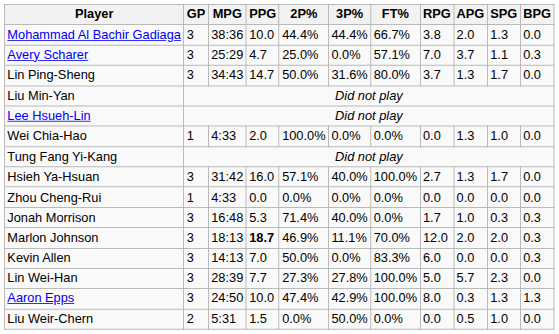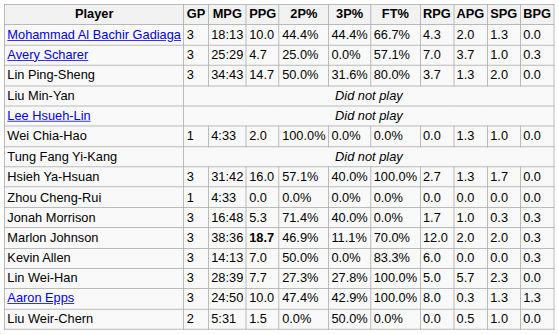(227, 34) 38:36 -> (227, 34) 18:13
(432, 34) 3.8 -> (432, 34) 4.3
(499, 55) 1.1 -> (499, 55) 1.0
(499, 75) 1.7 -> (499, 75) 2.0
(227, 237) 18:13 -> (227, 237) 38:36
